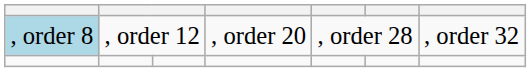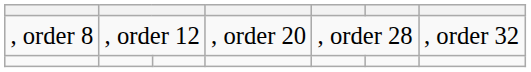(52, 35) lightblue background -> (52, 35) no background
